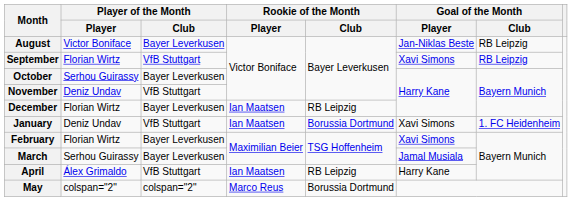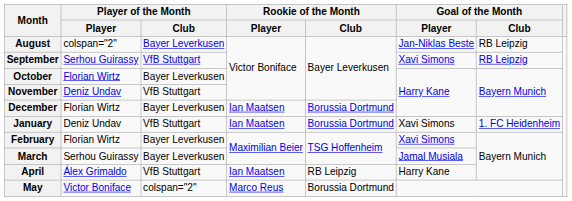(97, 44) Victor Boniface -> (90, 44) colspan="2"
(92, 60) Florian Wirtz -> (101, 60) Serhou Guirassy
(101, 76) Serhou Guirassy -> (92, 76) Florian Wirtz
(332, 108) RB Leipzig -> (351, 108) Borussia Dortmund
(90, 188) colspan="2" -> (97, 188) Victor Boniface
